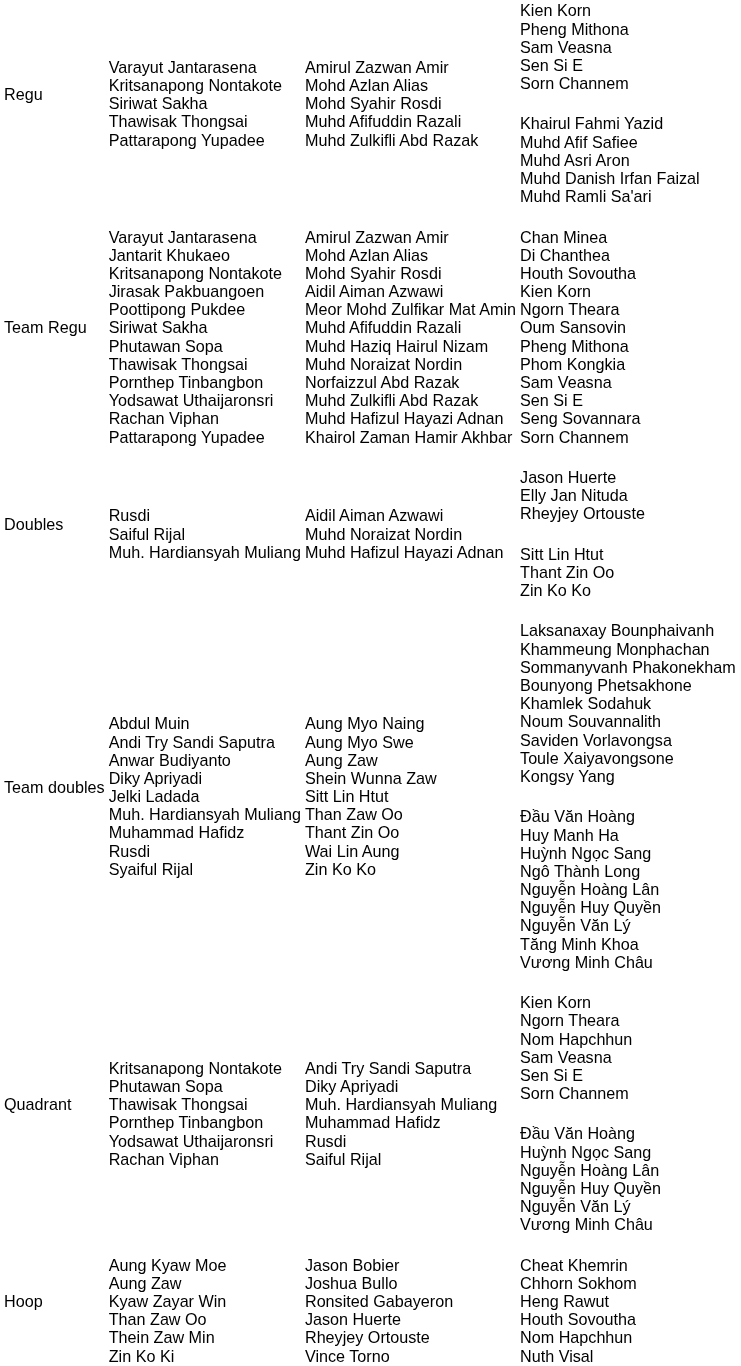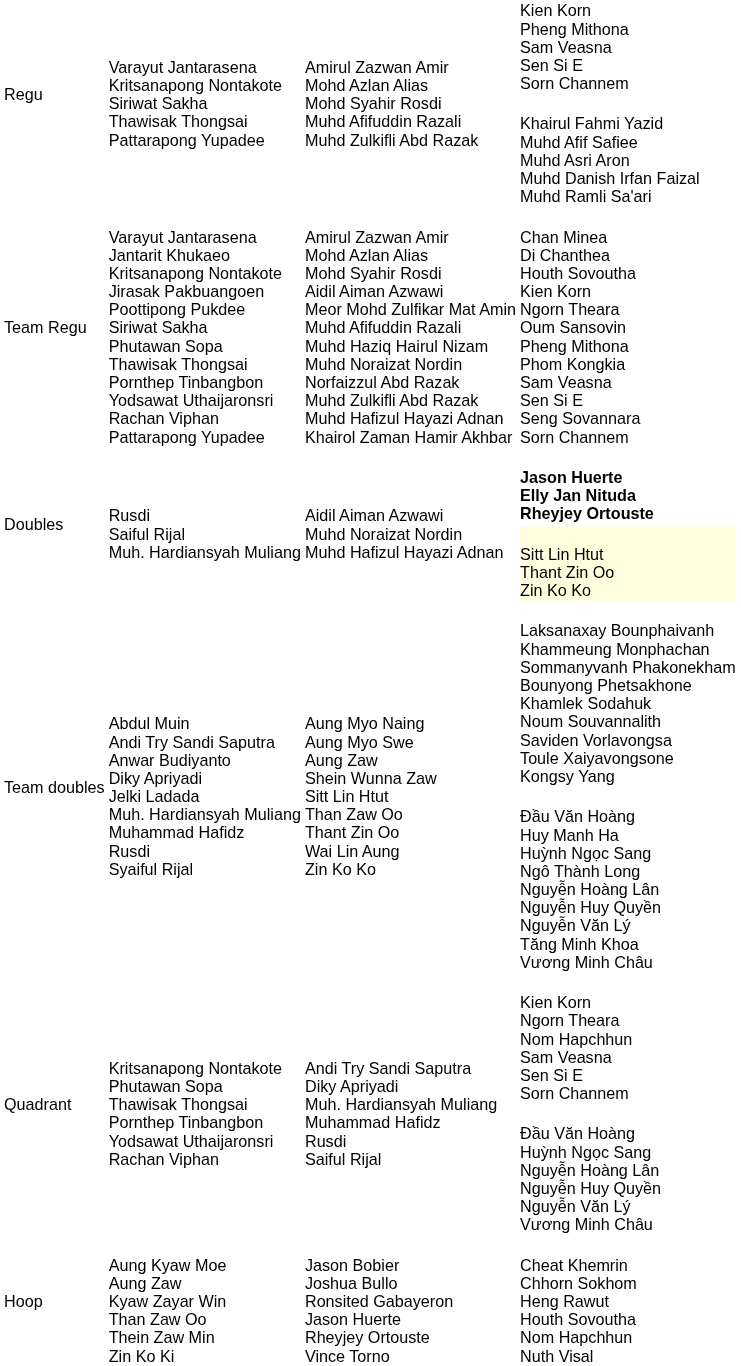(582, 496) normal -> (587, 496) bold
(567, 572) no background -> (567, 572) lightyellow background
